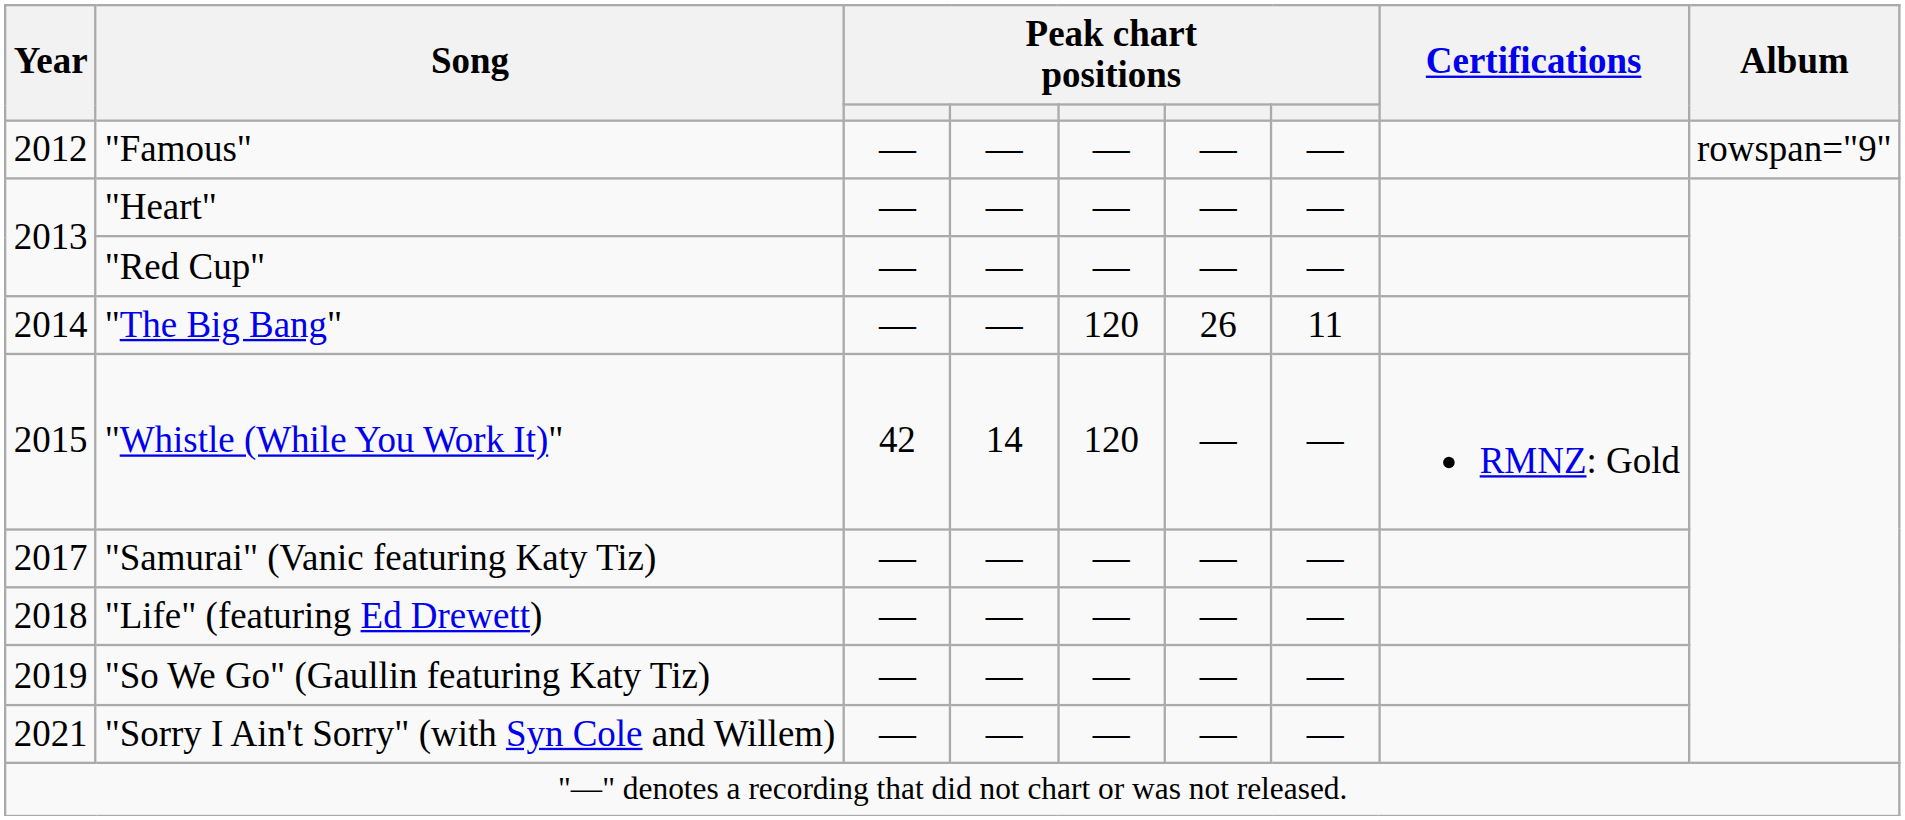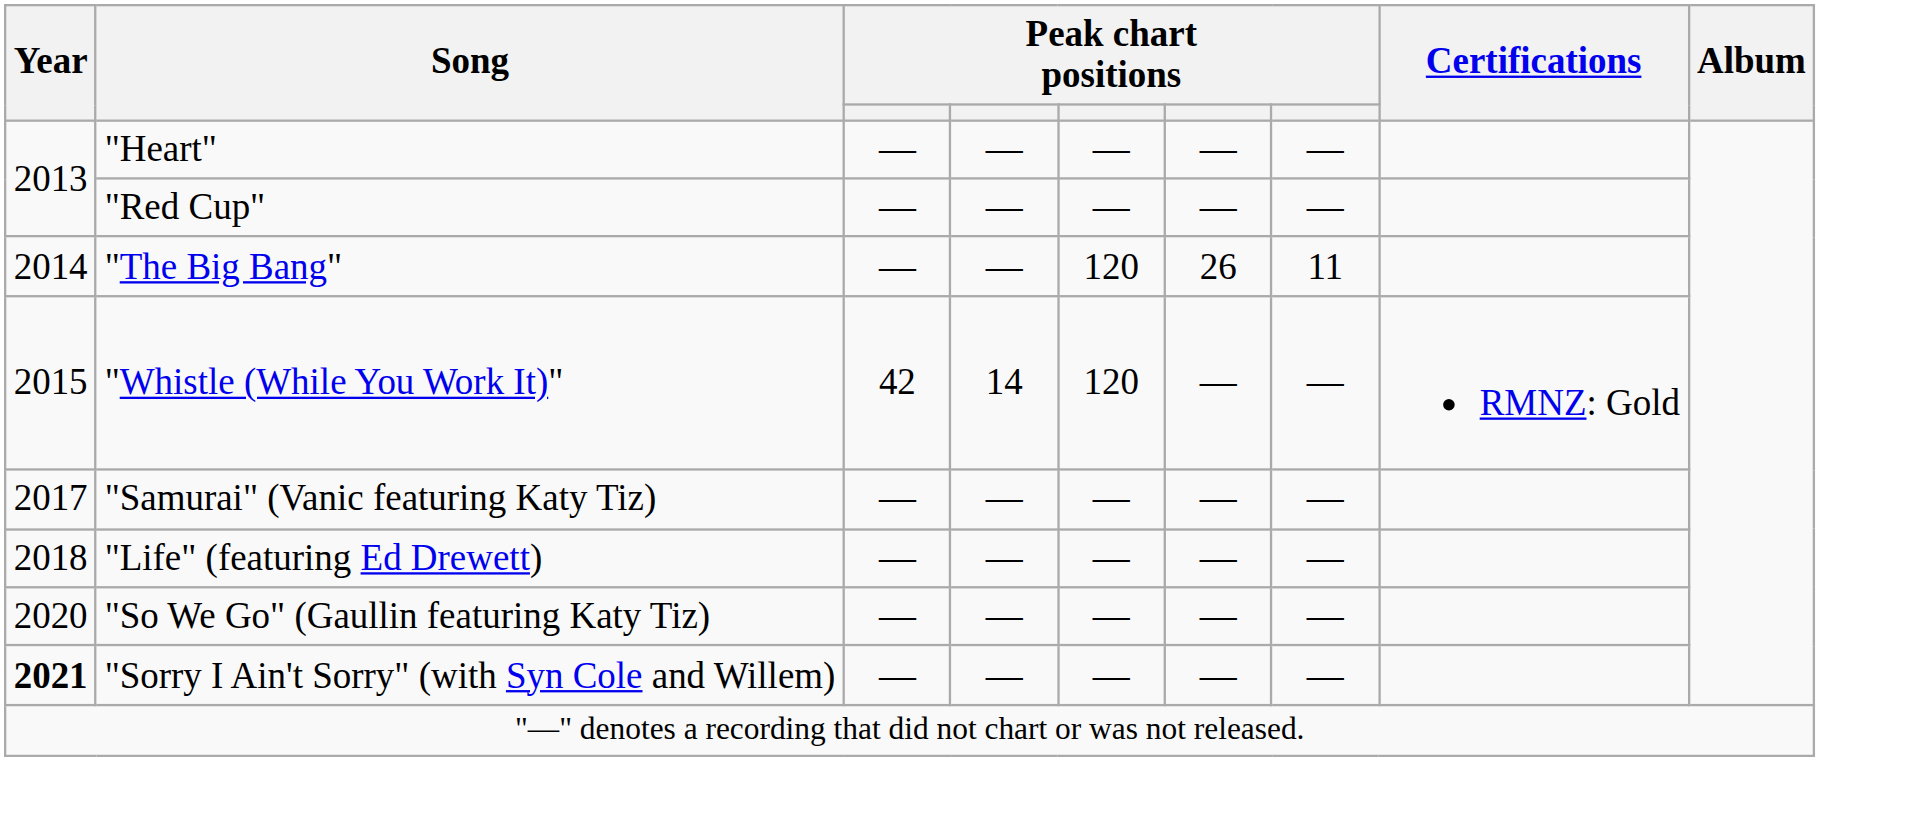- row: (178, 148)
(51, 674) 2019 -> (51, 615) 2020
(51, 733) normal -> (51, 674) bold
